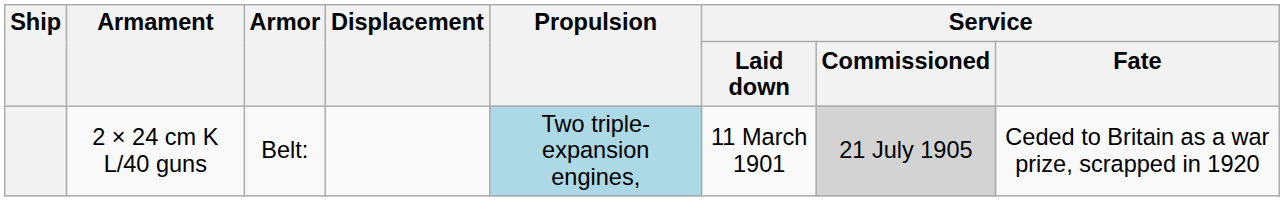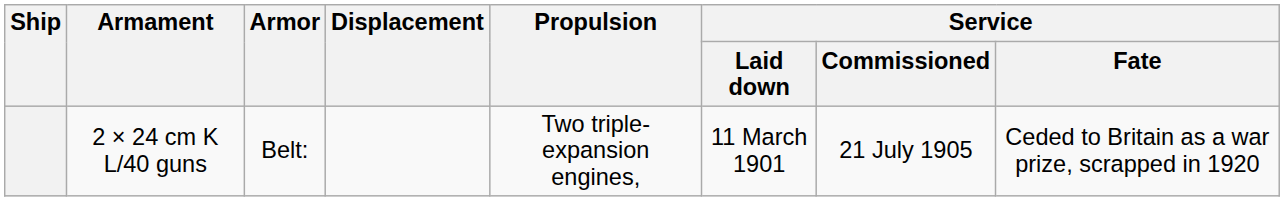(596, 150) lightblue background -> (596, 150) no background
(906, 150) lightgrey background -> (906, 150) no background
